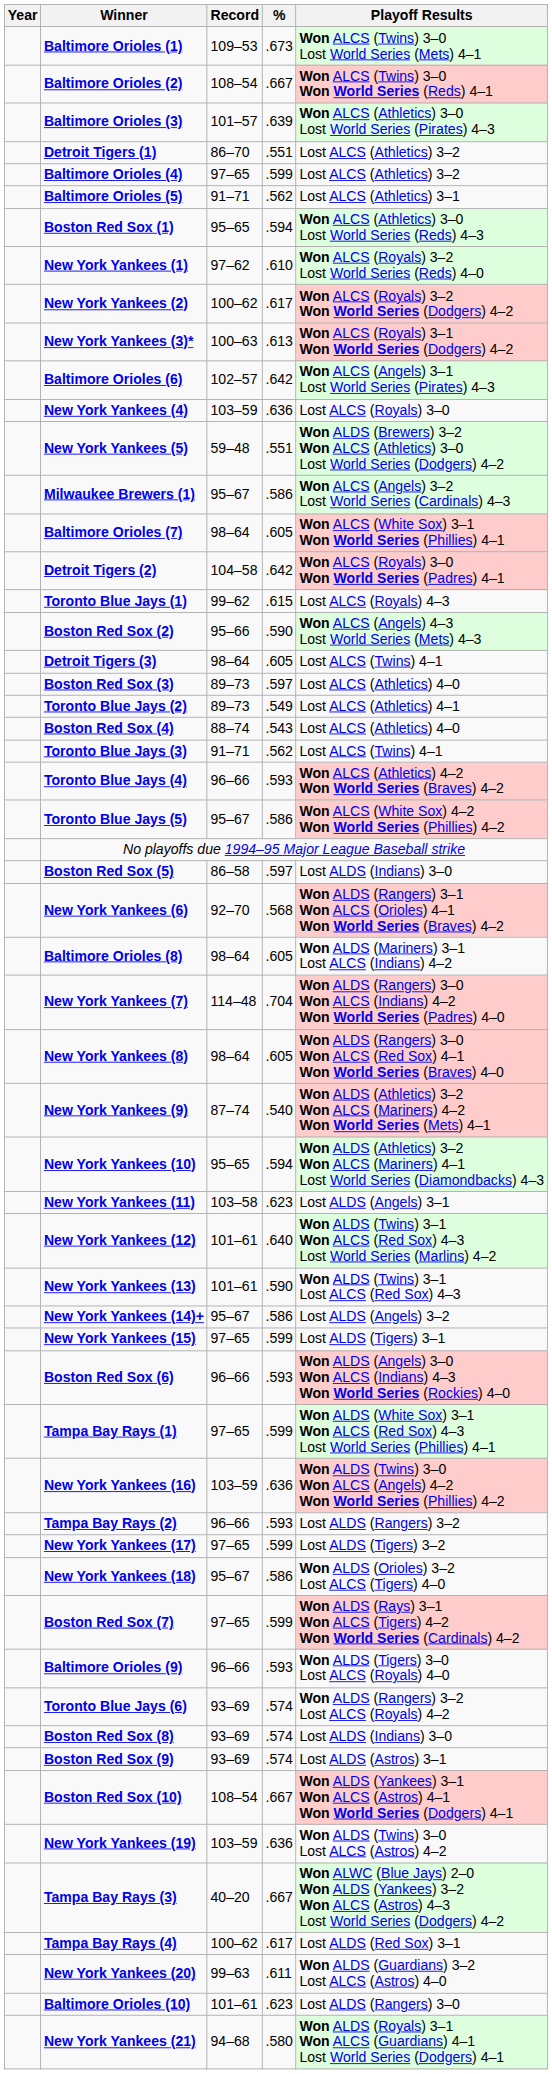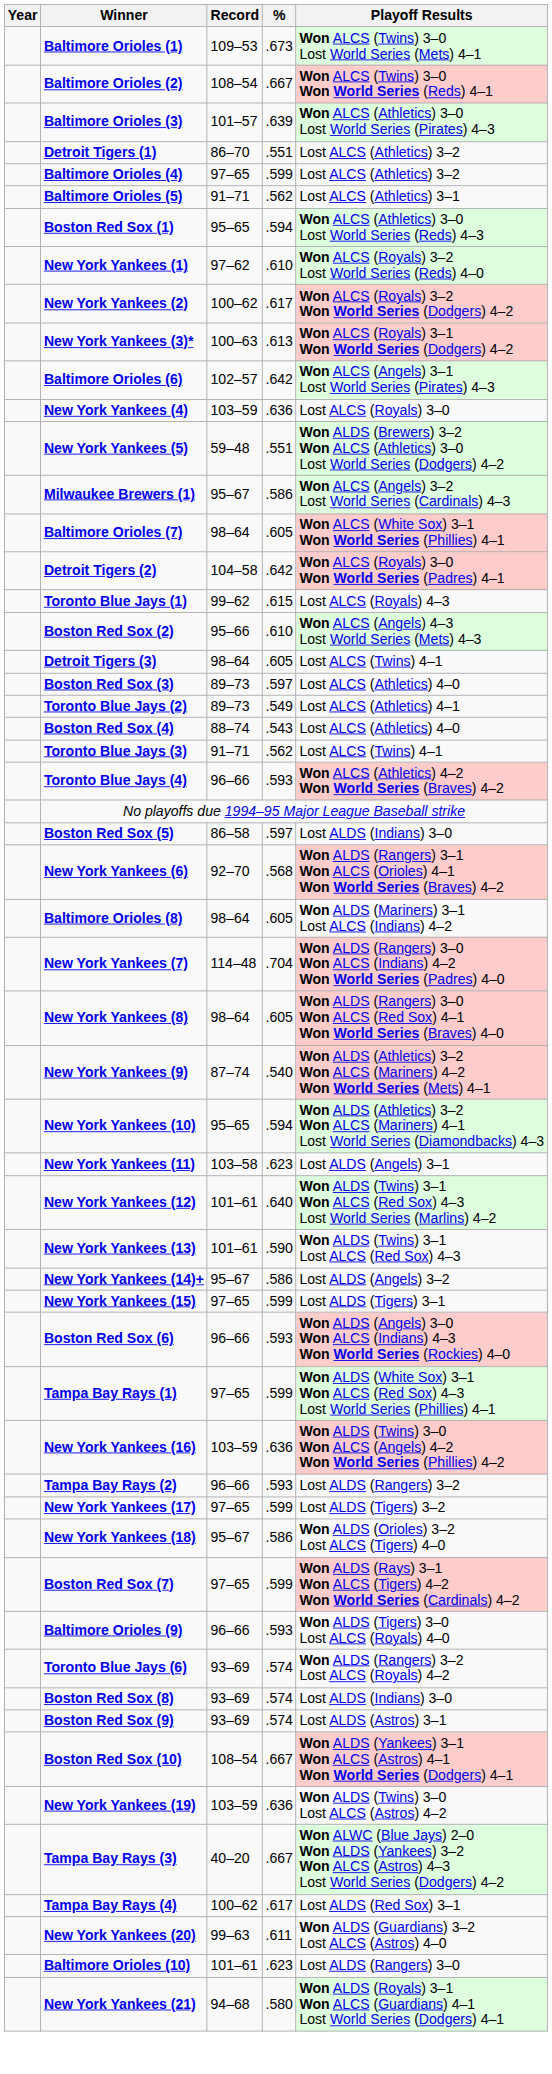(279, 631) .590 -> (279, 631) .610
- row: (115, 819)
